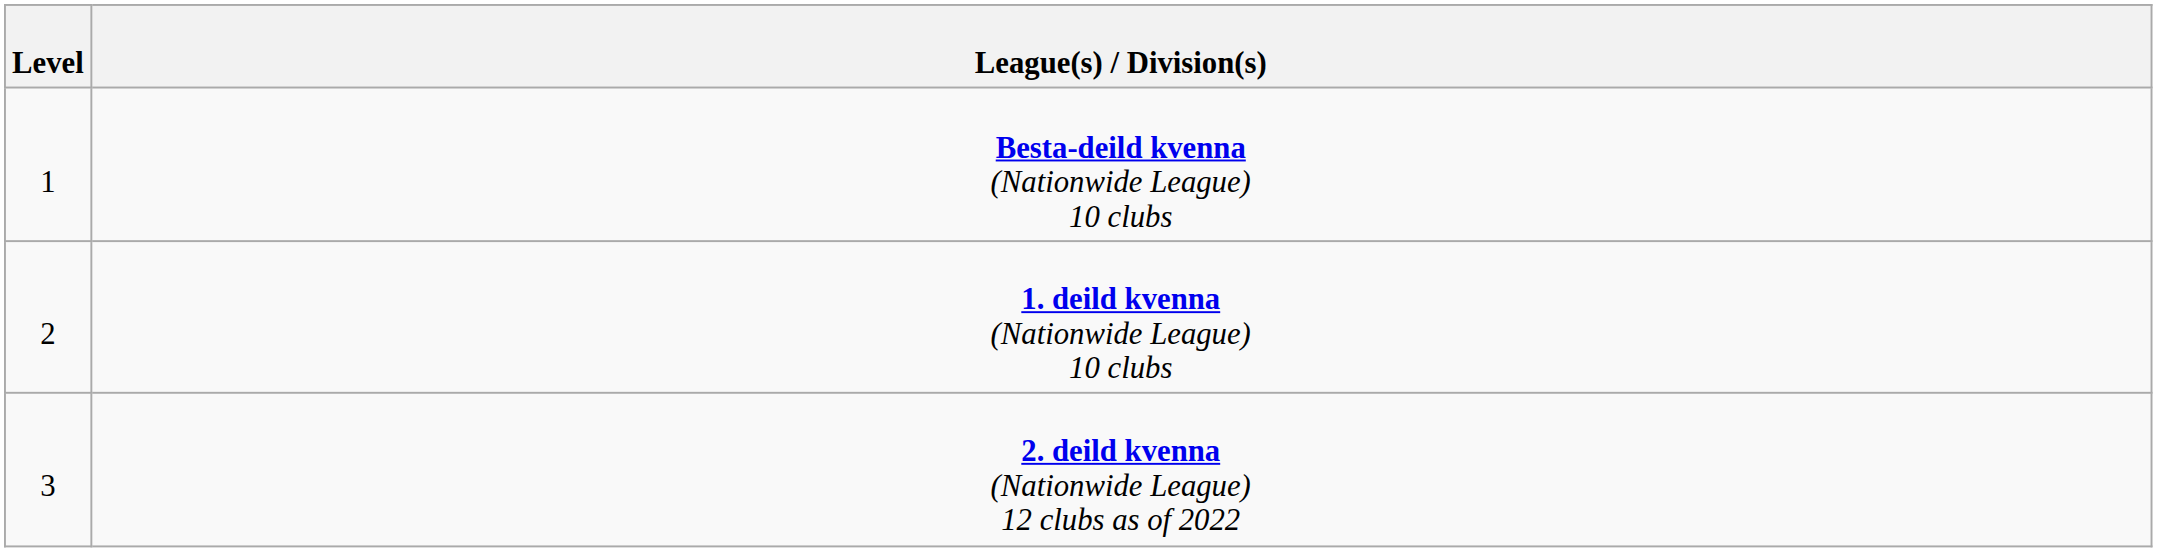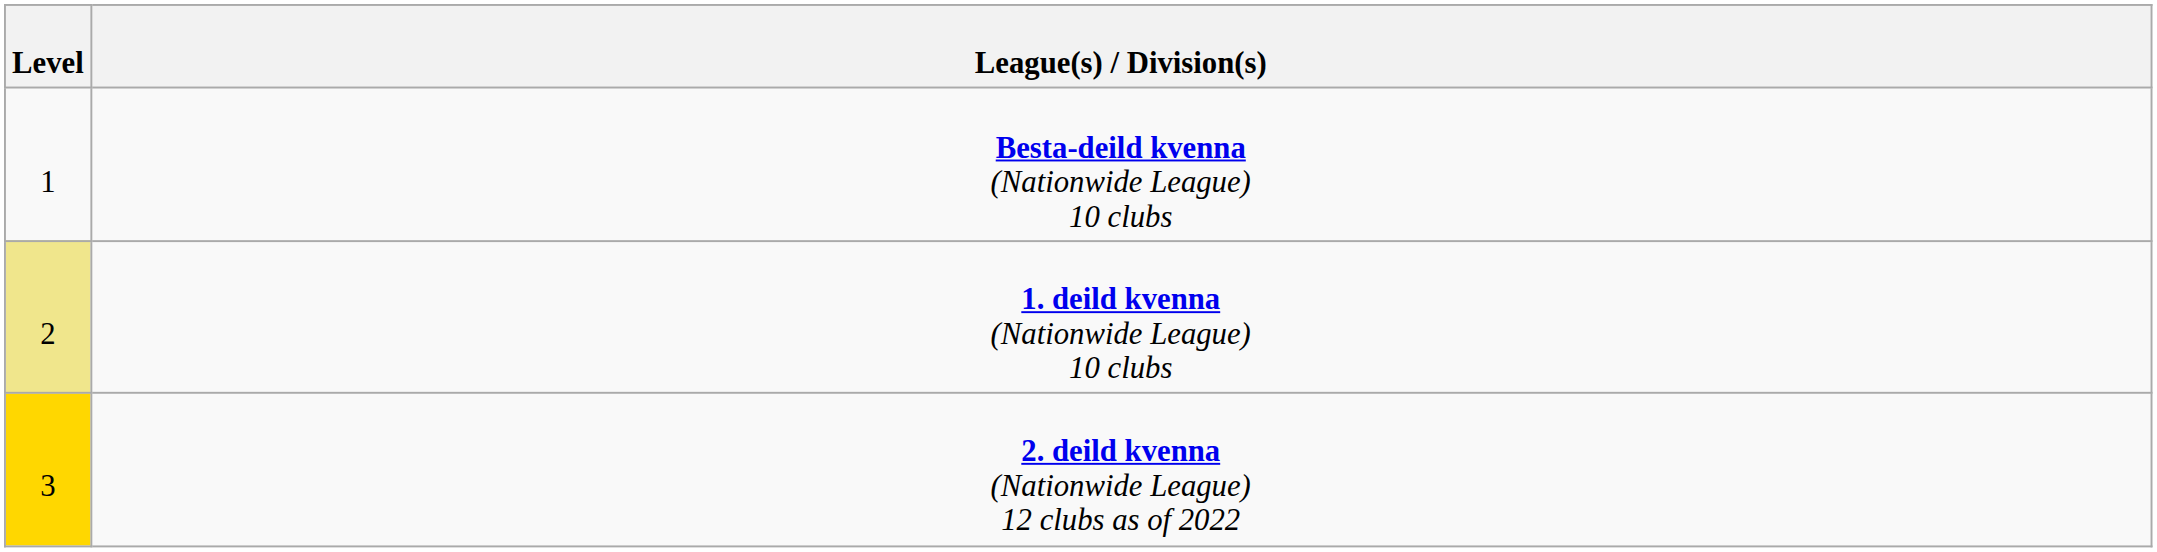(48, 333) no background -> (48, 333) khaki background
(48, 486) no background -> (48, 486) gold background
